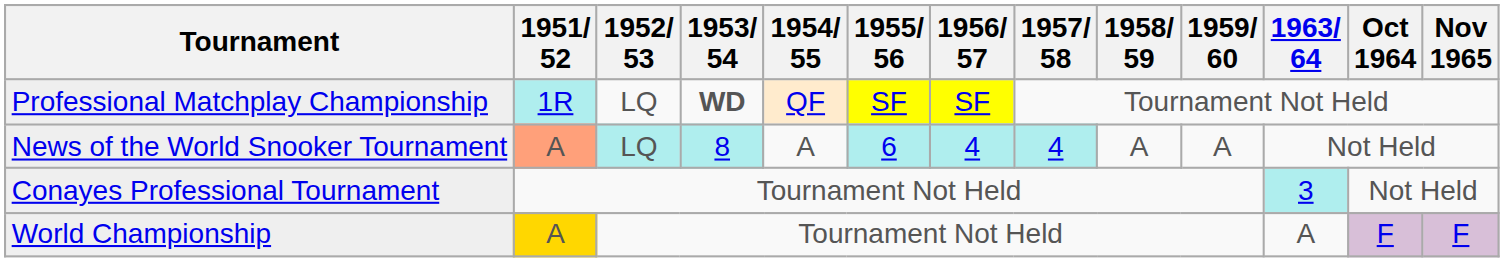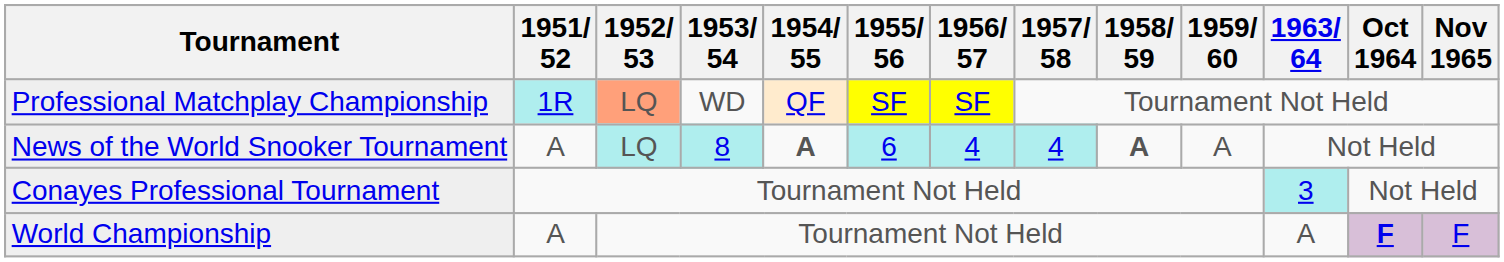(639, 102) no background -> (639, 102) lightsalmon background
(722, 102) bold -> (722, 102) normal
(555, 146) lightsalmon background -> (555, 146) no background
(806, 146) normal -> (806, 146) bold
(1139, 146) normal -> (1139, 146) bold
(555, 234) gold background -> (555, 234) no background
(1385, 234) normal -> (1385, 234) bold
